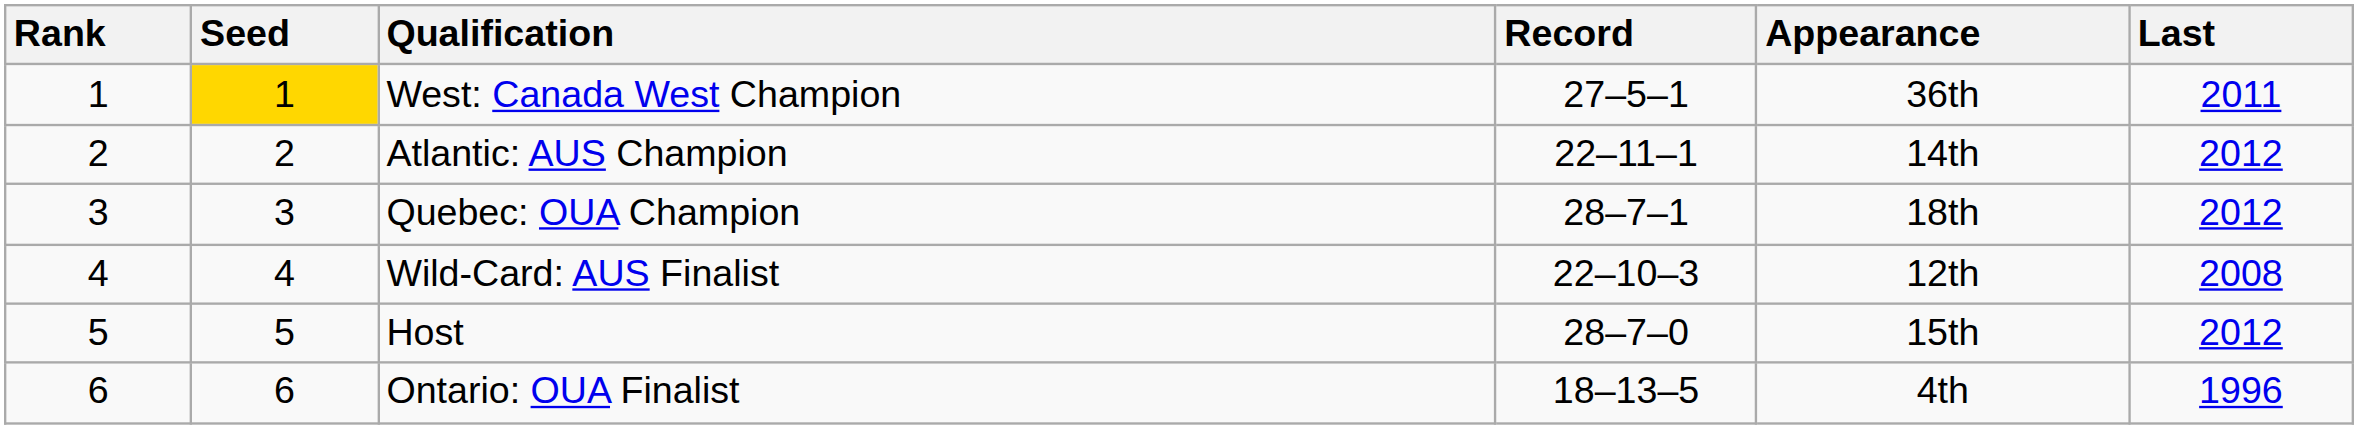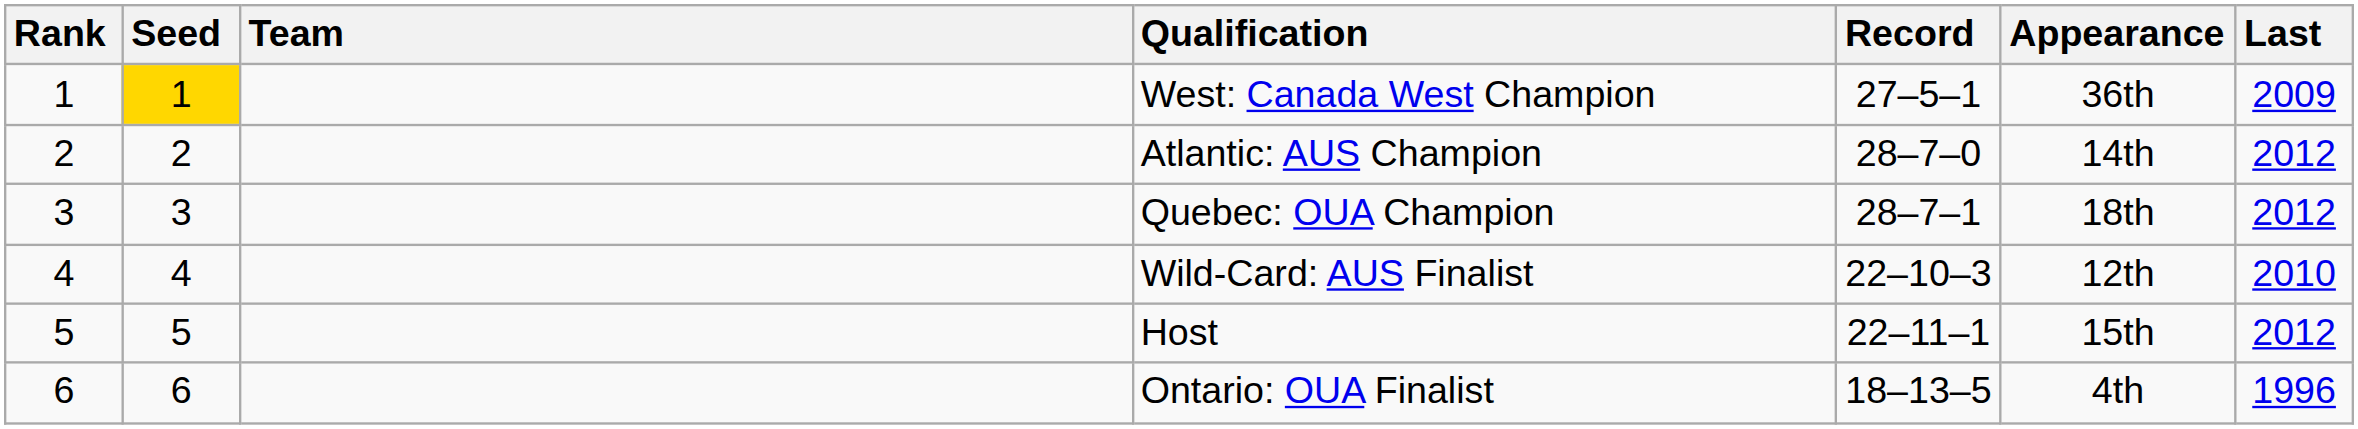+ column: (296, 34)
(2241, 93) 2011 -> (2294, 93) 2009
(1626, 153) 22–11–1 -> (1918, 153) 28–7–0
(2241, 272) 2008 -> (2294, 272) 2010
(1626, 332) 28–7–0 -> (1918, 332) 22–11–1
